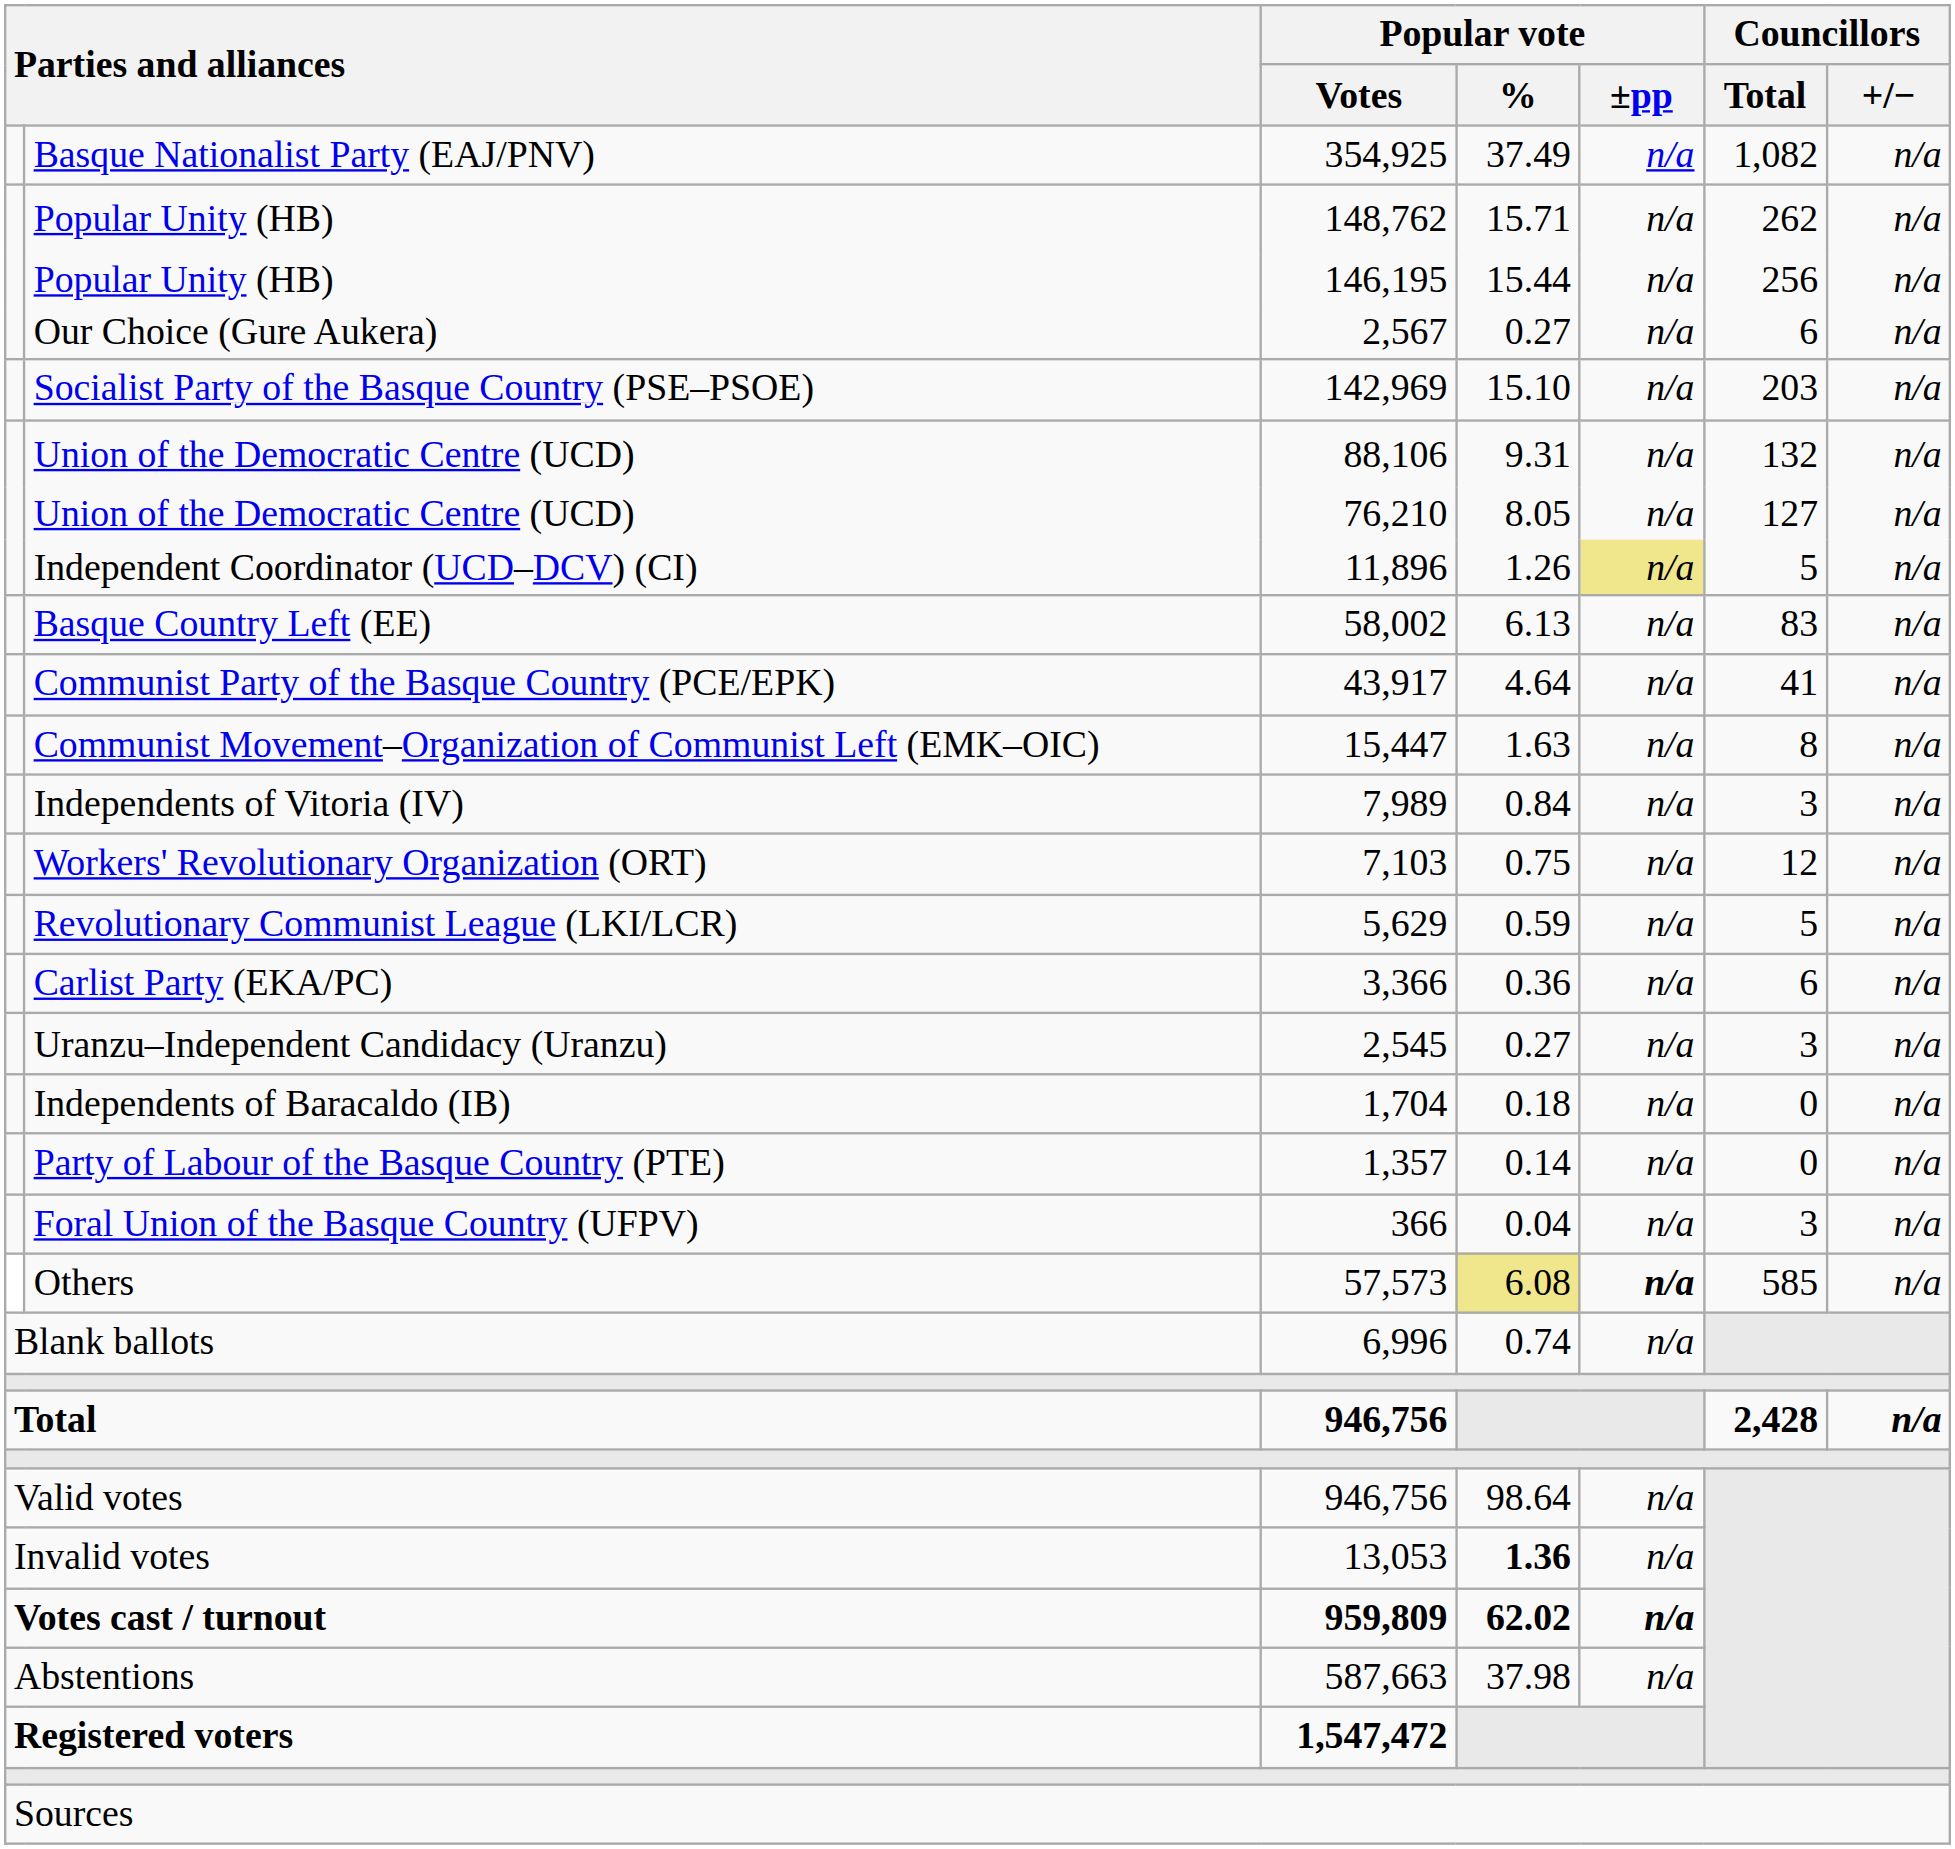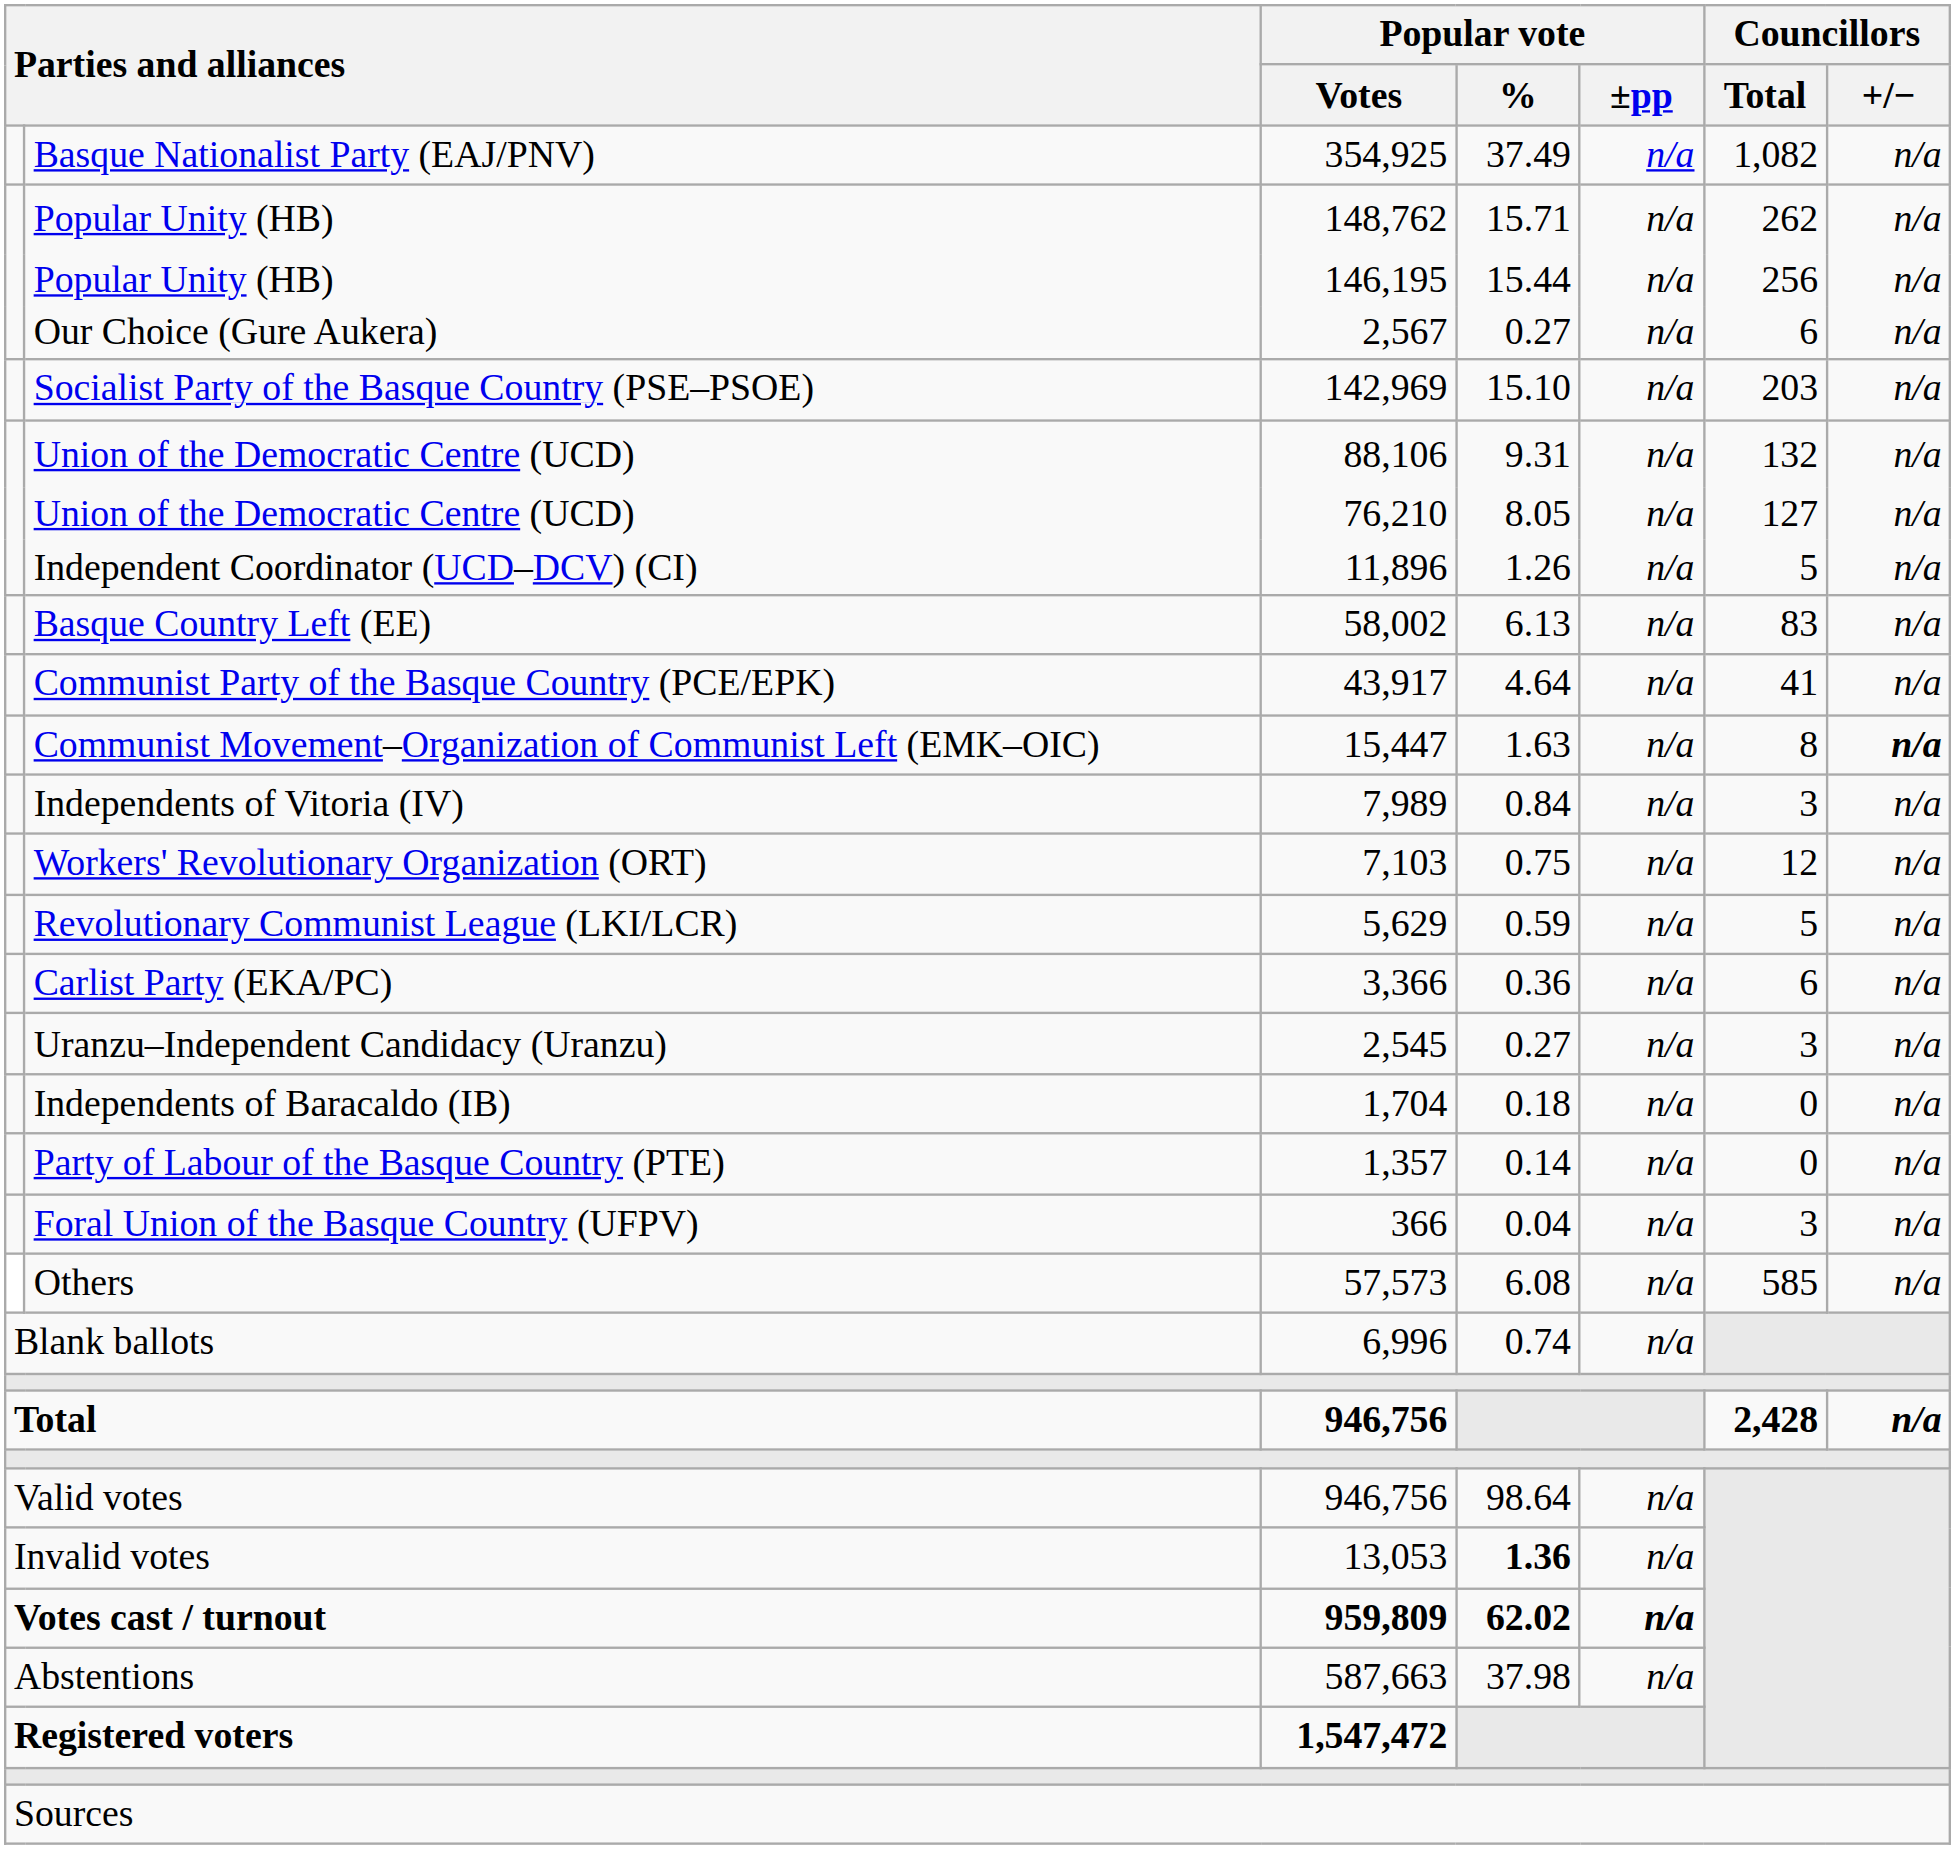(1670, 566) khaki background -> (1670, 566) no background
(1918, 743) normal -> (1917, 743) bold
(1538, 1282) khaki background -> (1538, 1282) no background
(1669, 1282) bold -> (1670, 1282) normal
